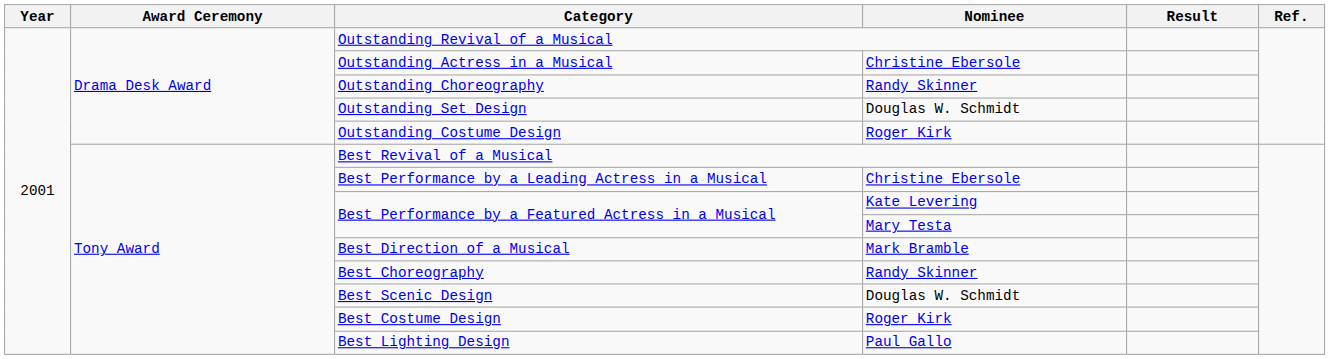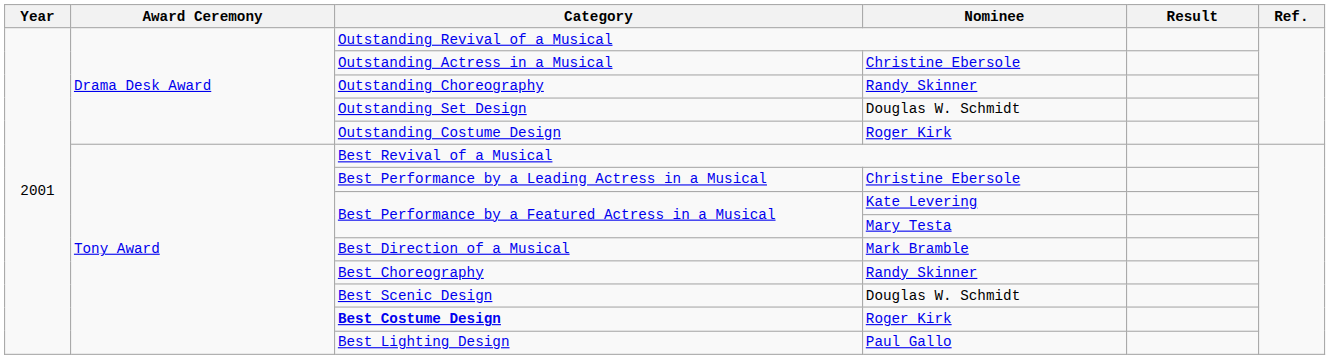(419, 319) normal -> (419, 319) bold
